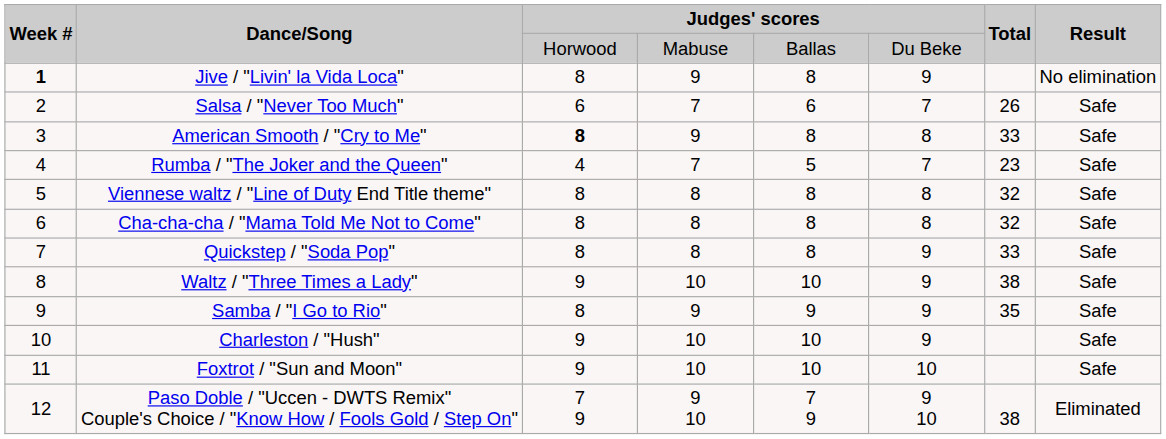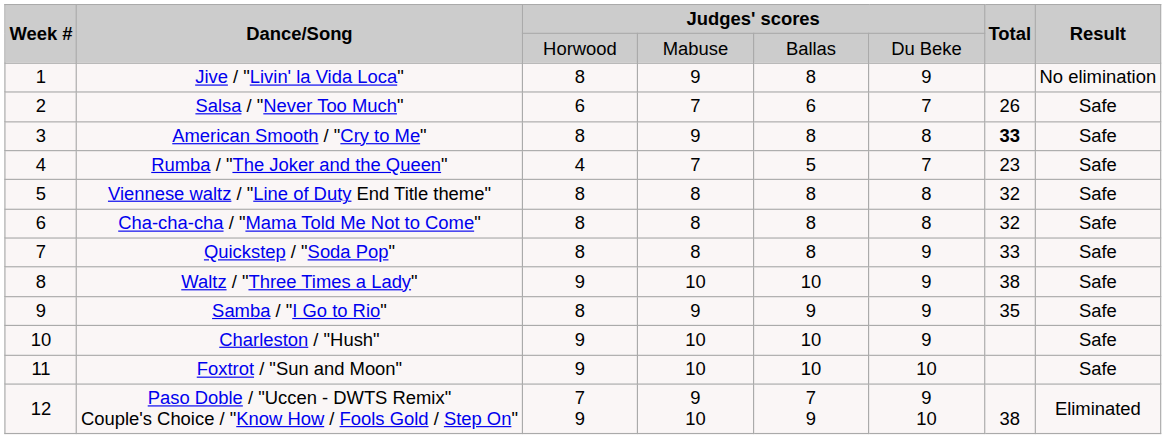(41, 77) bold -> (41, 77) normal
(580, 135) bold -> (580, 135) normal
(1010, 135) normal -> (1010, 135) bold
